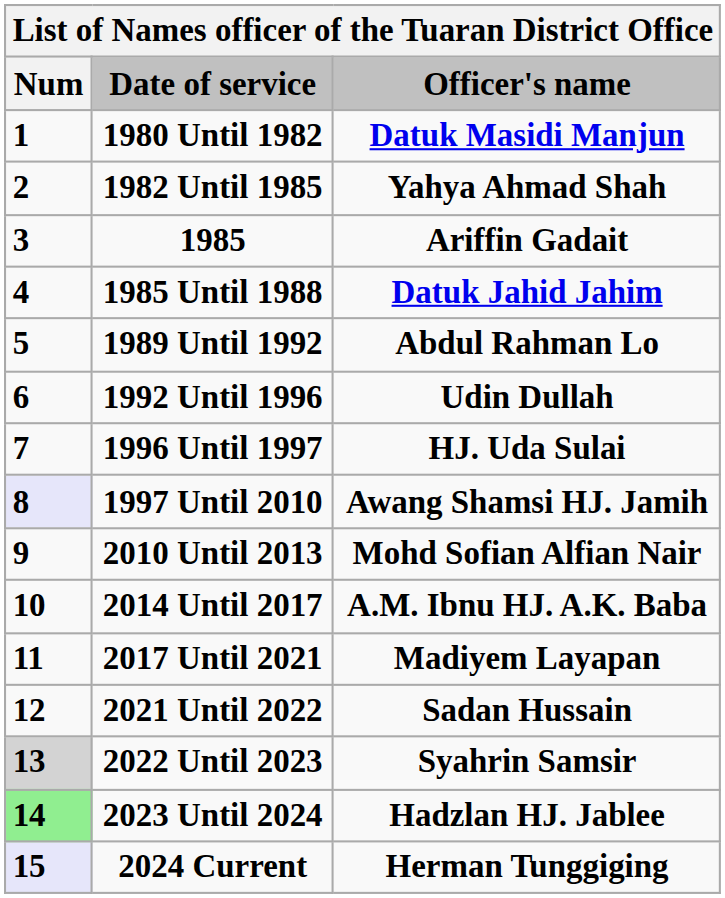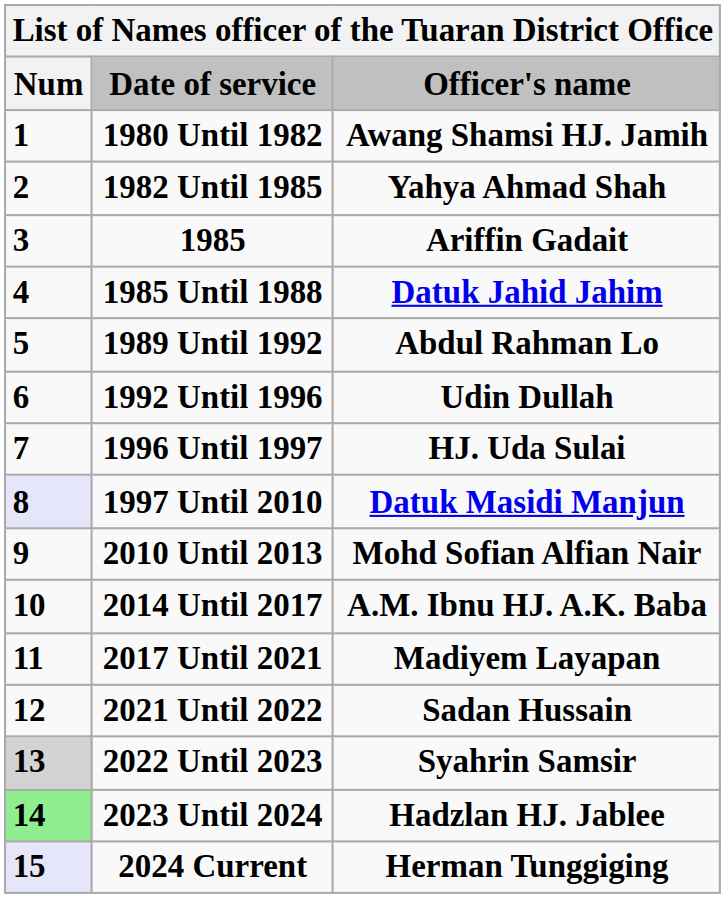(527, 135) Datuk Masidi Manjun -> (527, 135) Awang Shamsi HJ. Jamih
(527, 501) Awang Shamsi HJ. Jamih -> (527, 501) Datuk Masidi Manjun
